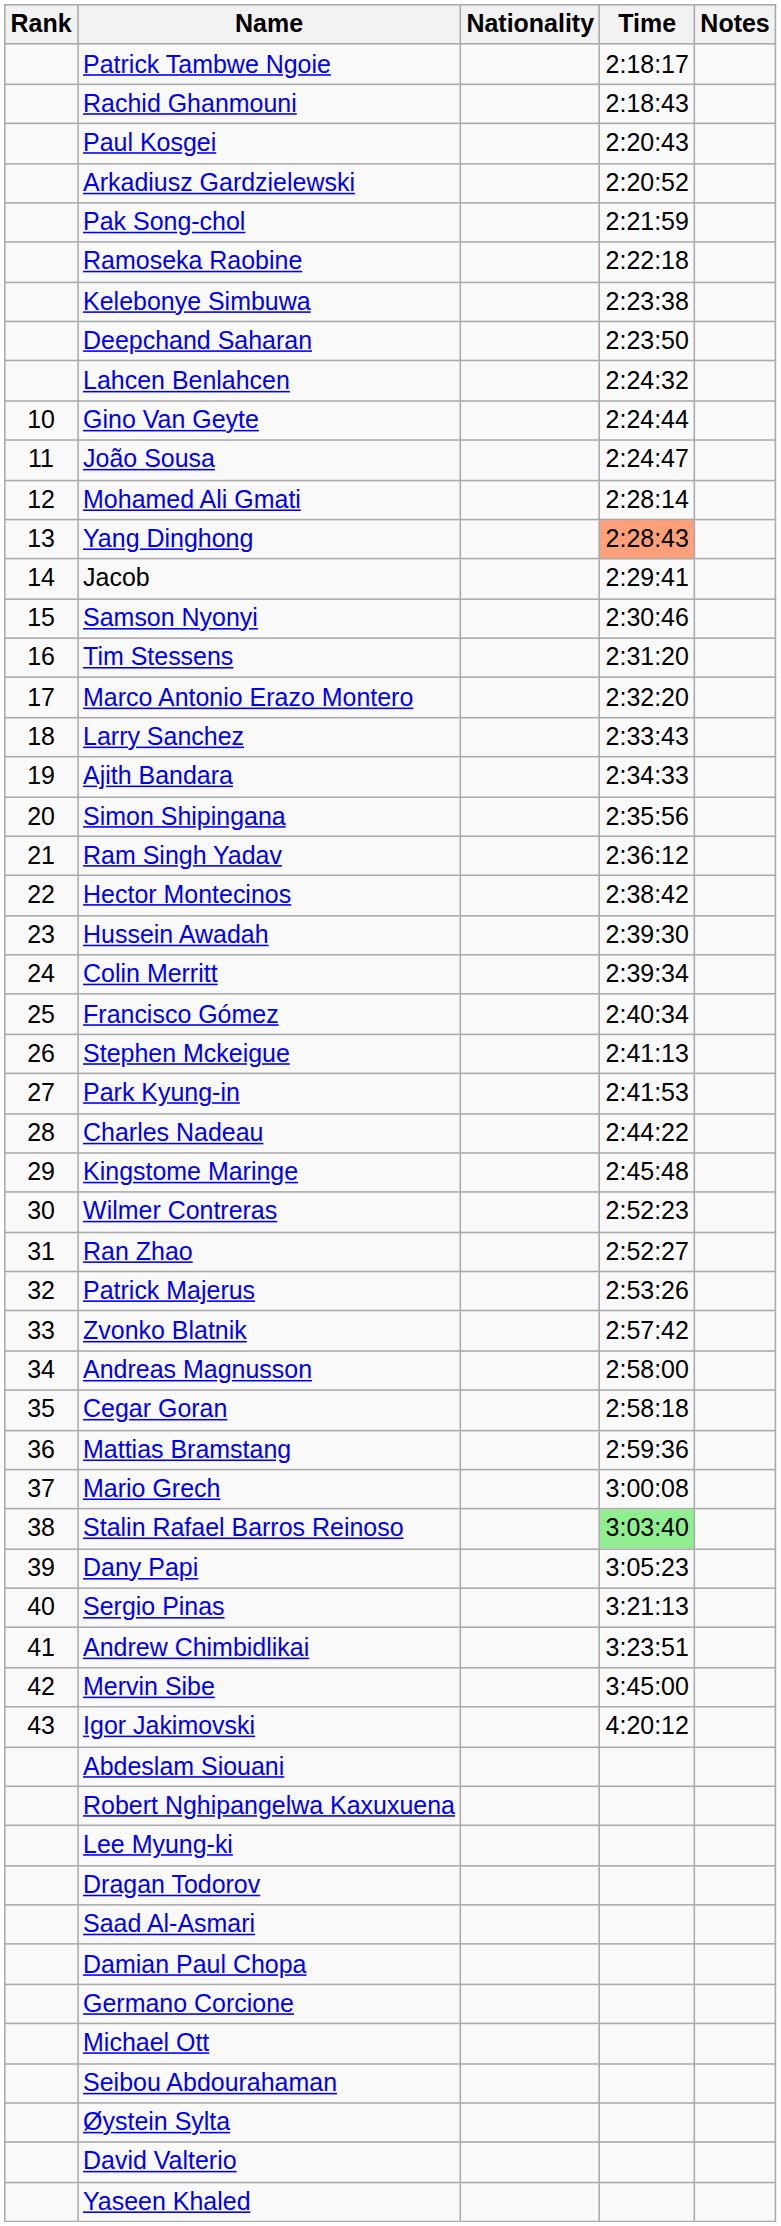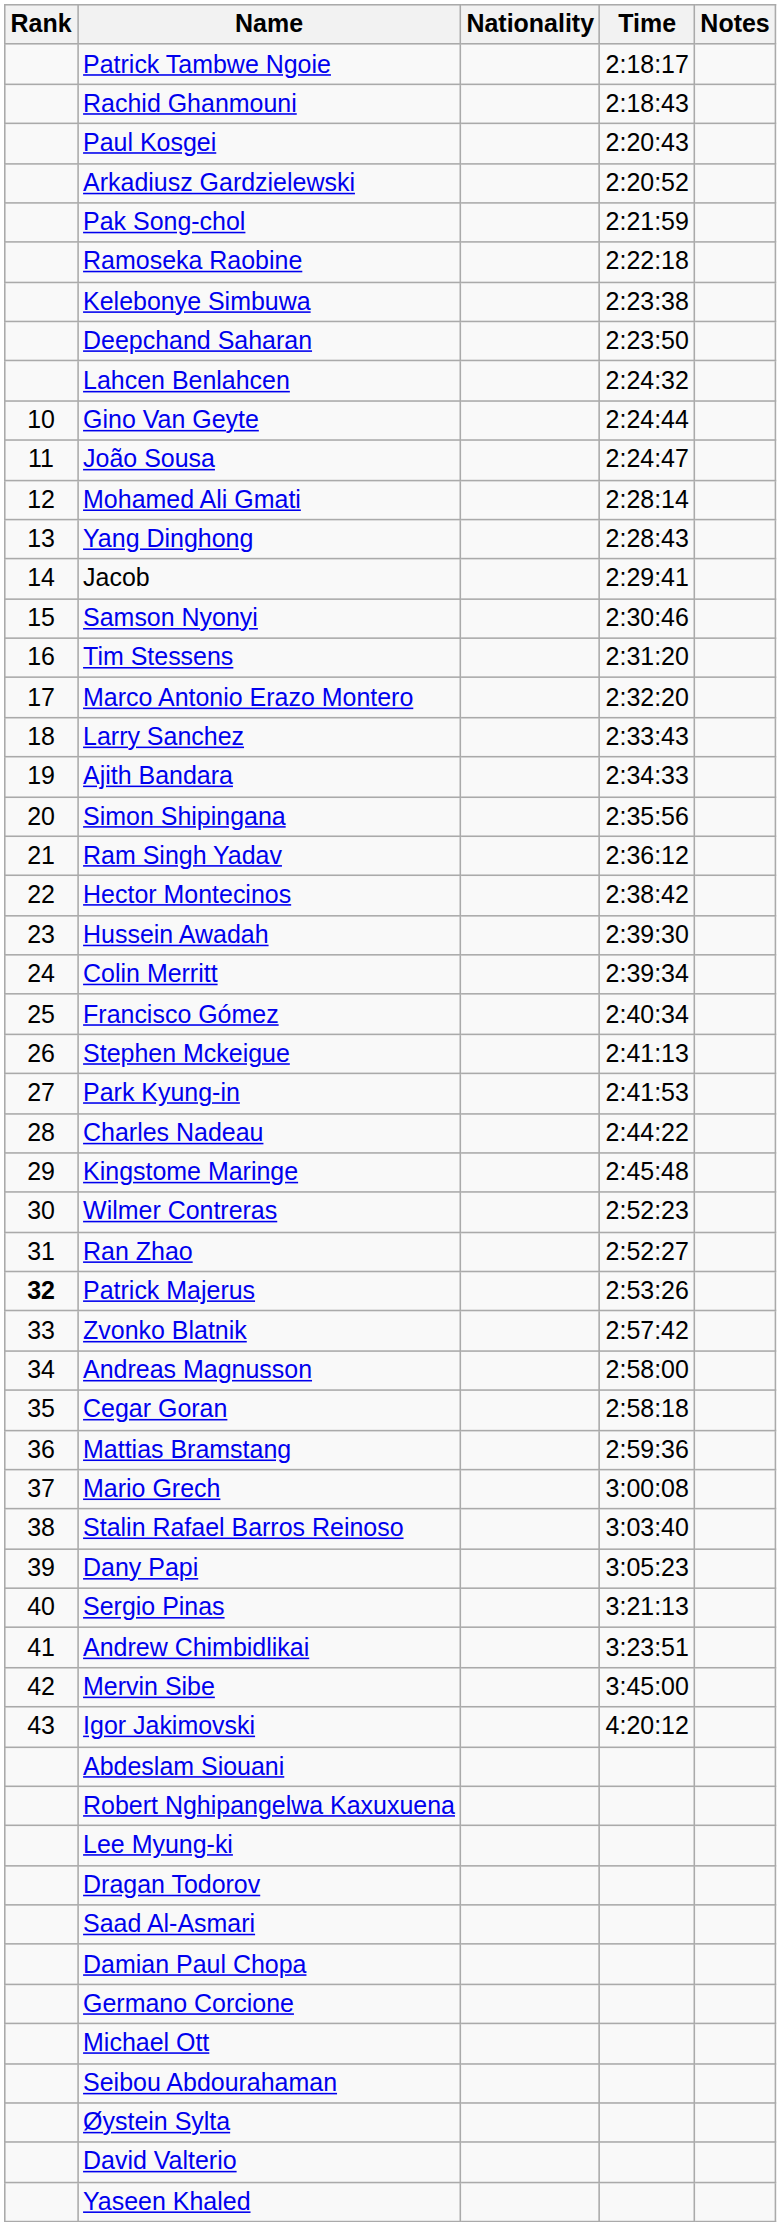(647, 538) lightsalmon background -> (647, 538) no background
(41, 1291) normal -> (41, 1291) bold
(647, 1528) lightgreen background -> (647, 1528) no background
